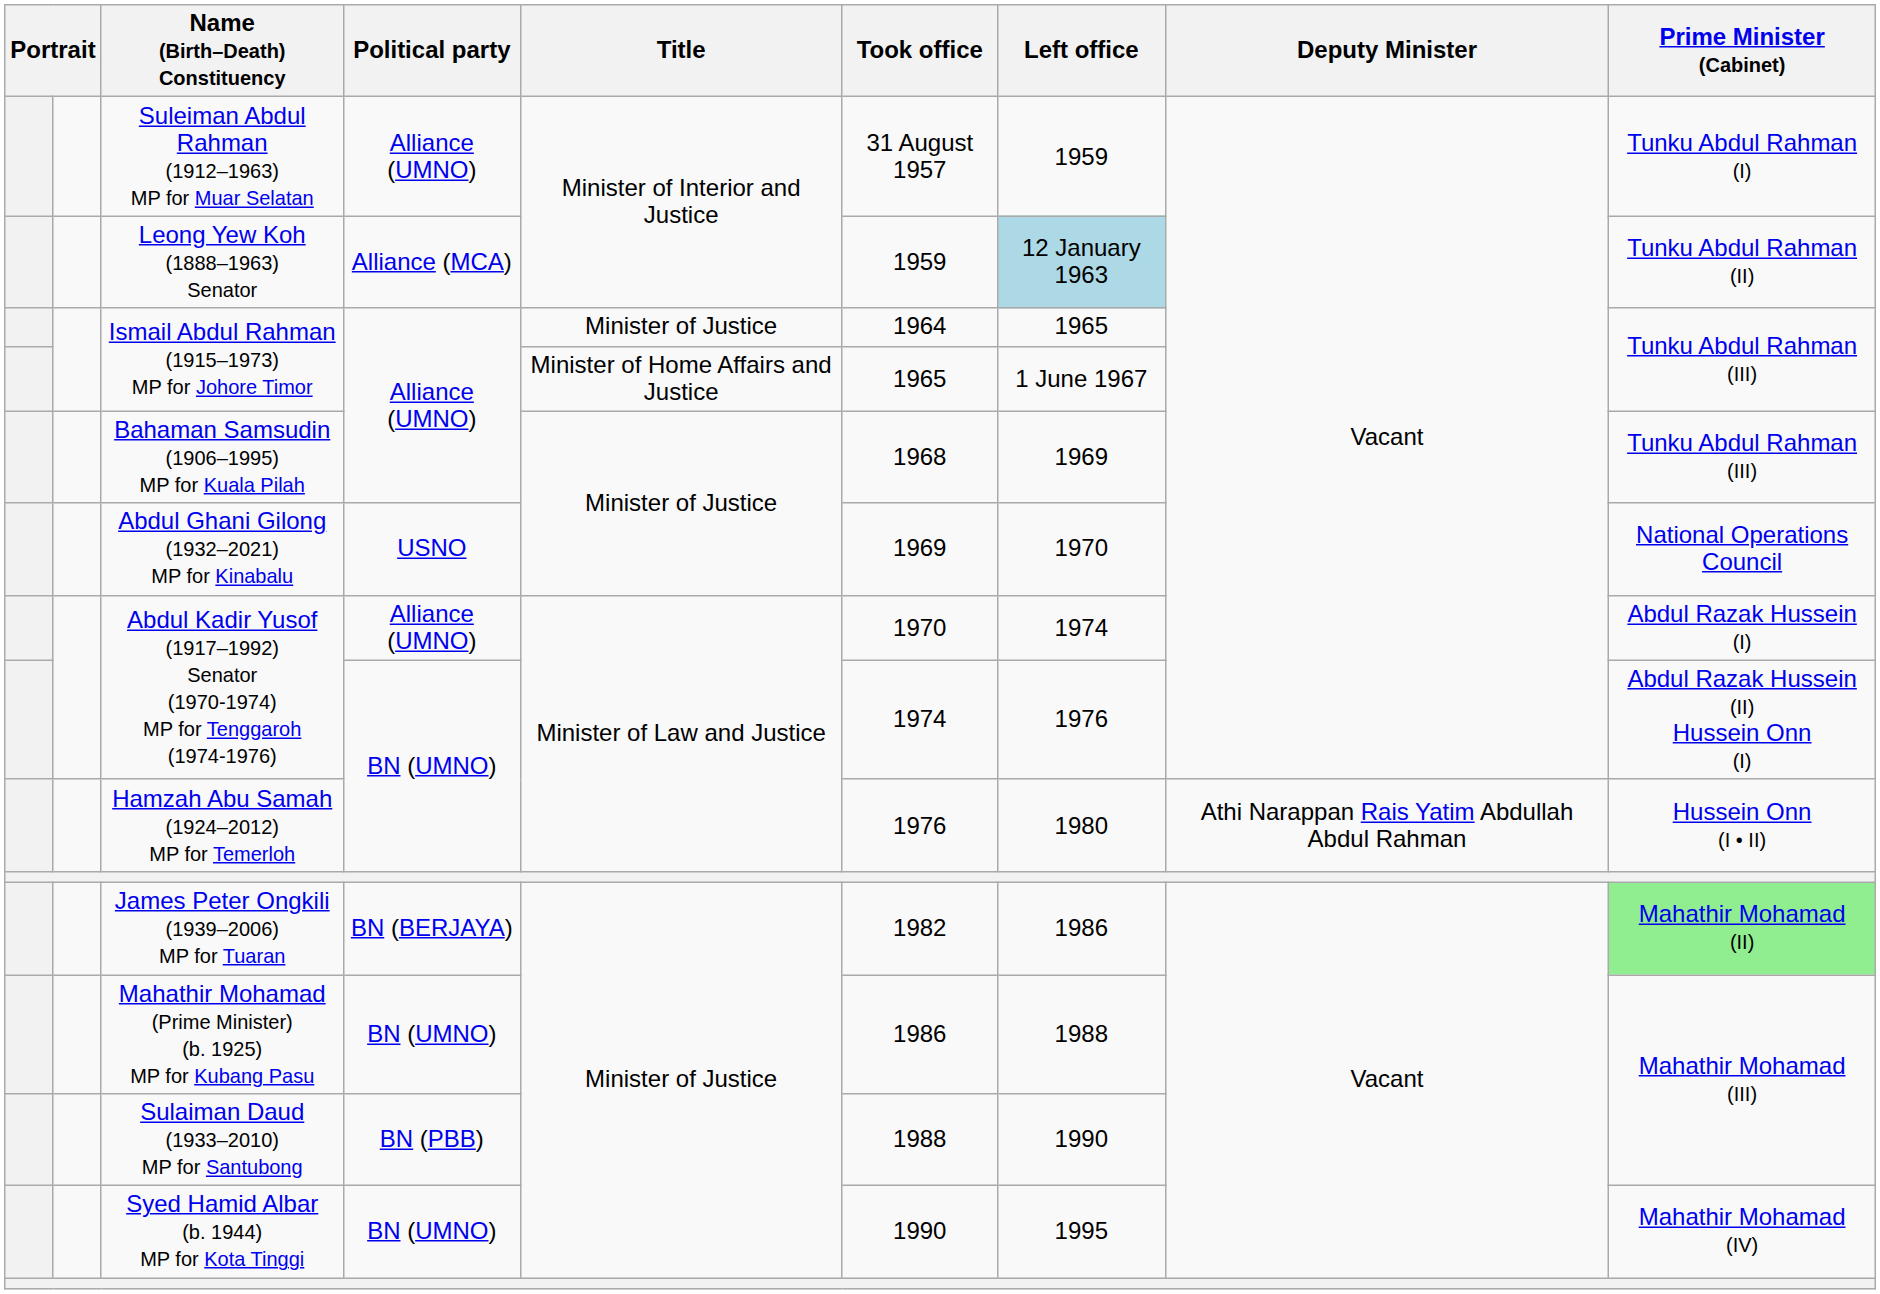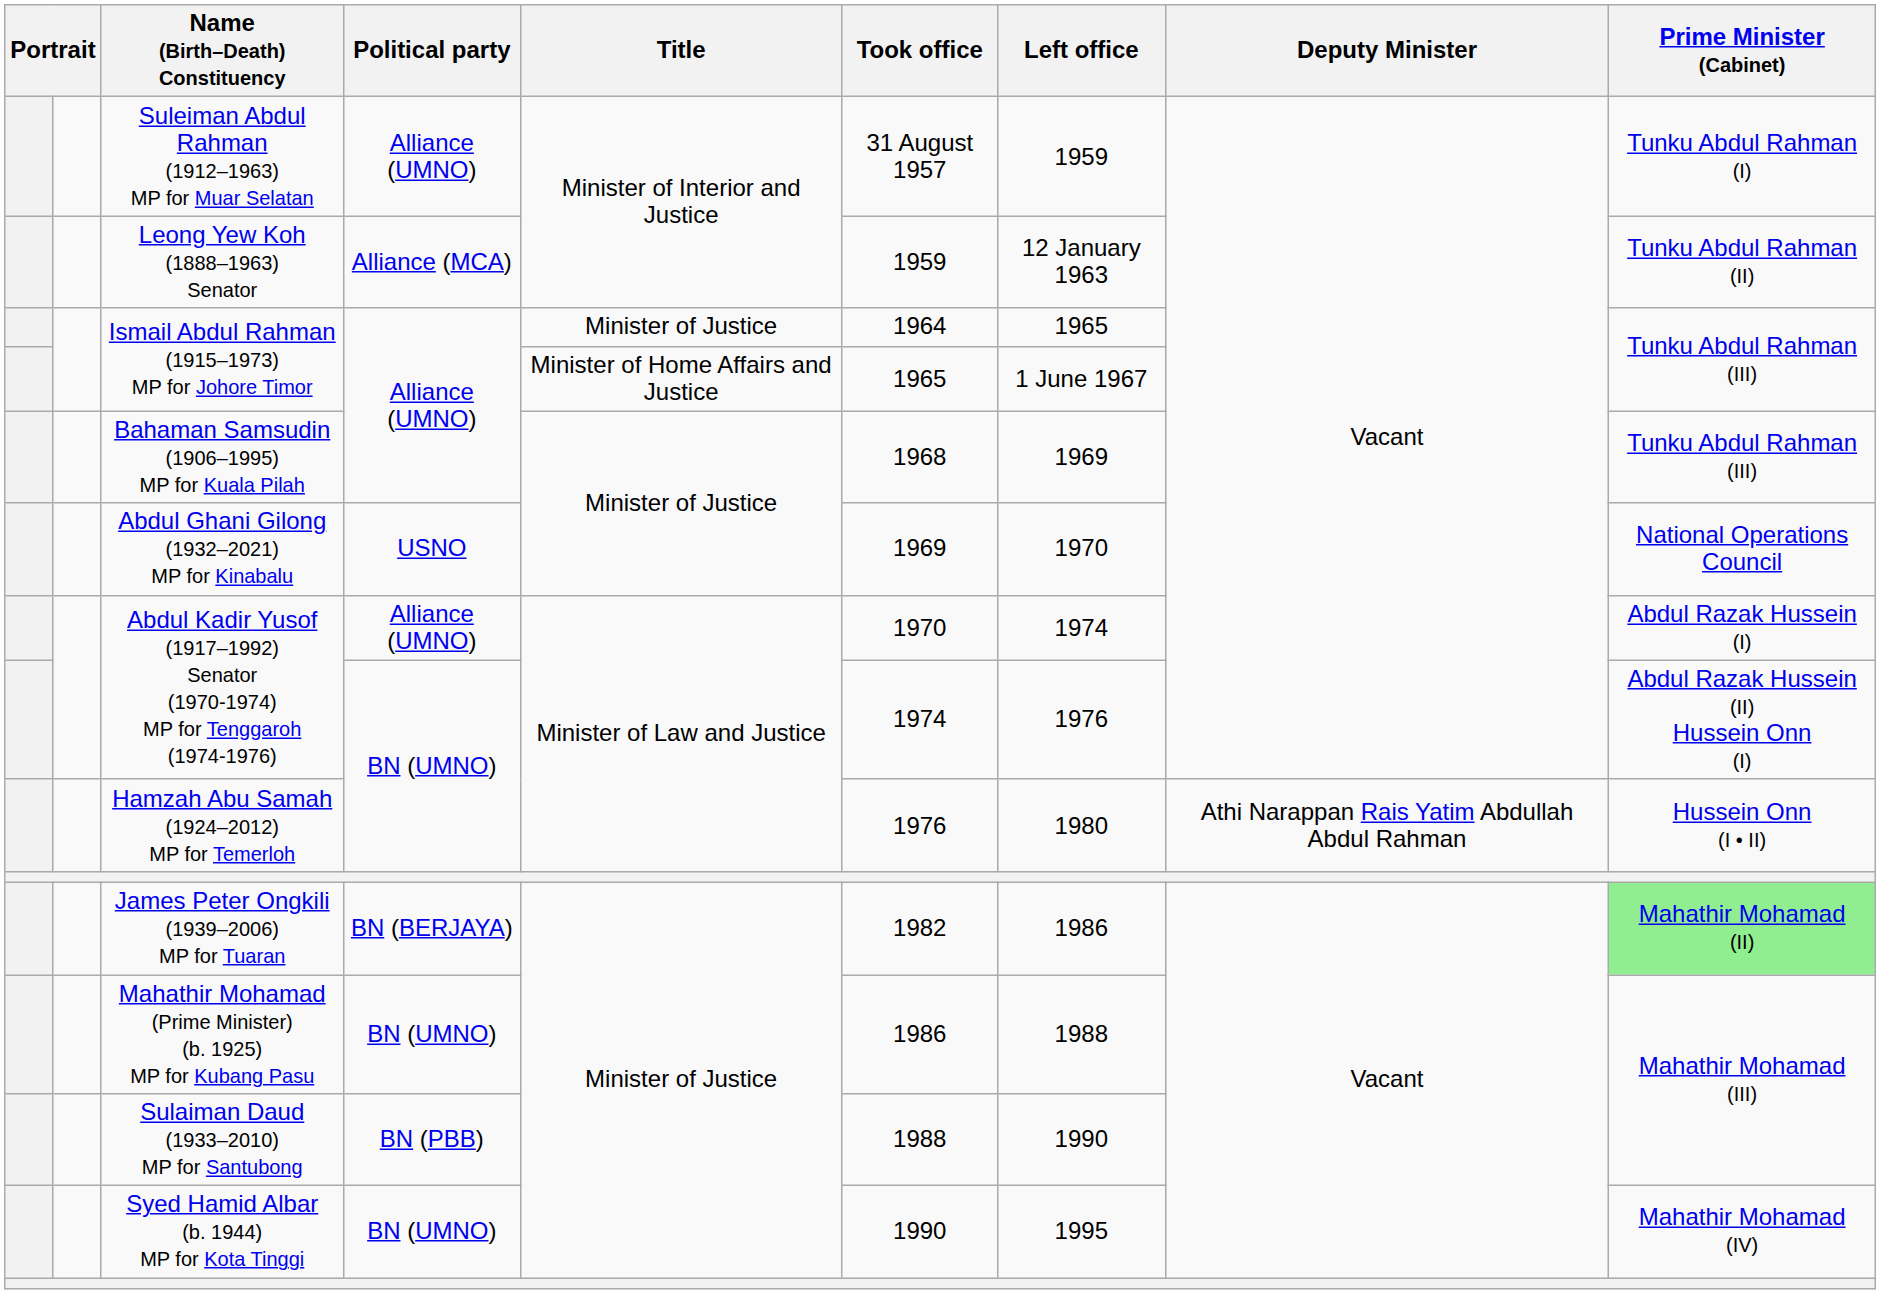(1081, 261) lightblue background -> (1081, 261) no background
